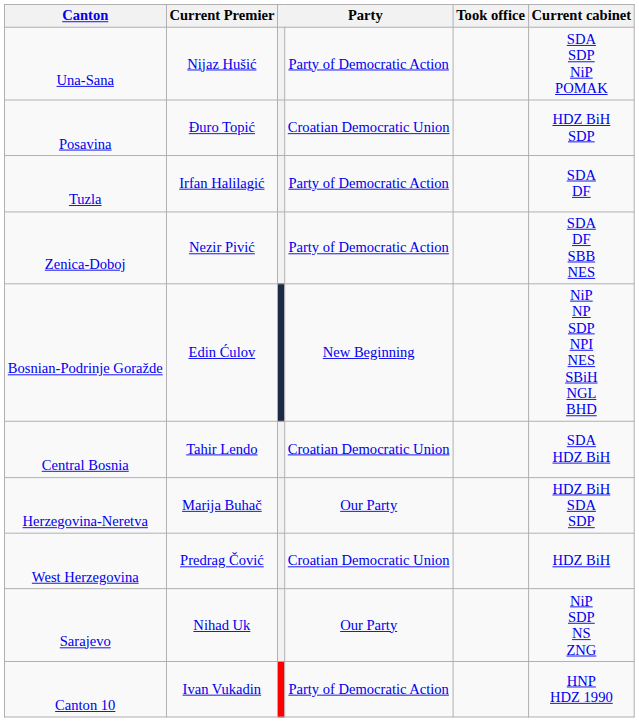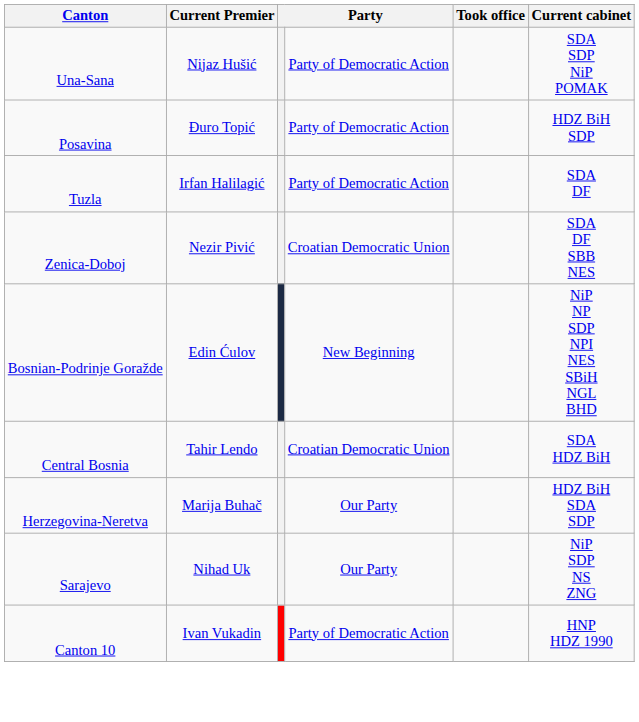(369, 127) Croatian Democratic Union -> (369, 127) Party of Democratic Action
(369, 247) Party of Democratic Action -> (369, 247) Croatian Democratic Union
- row: (85, 577)
